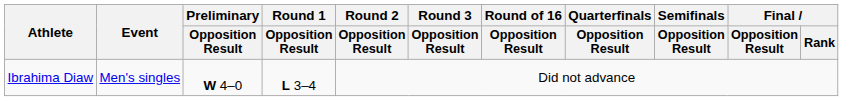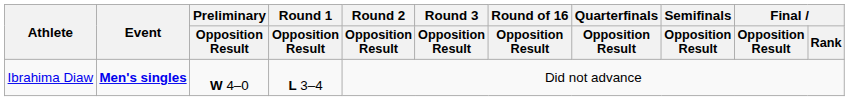(140, 78) normal -> (143, 78) bold
